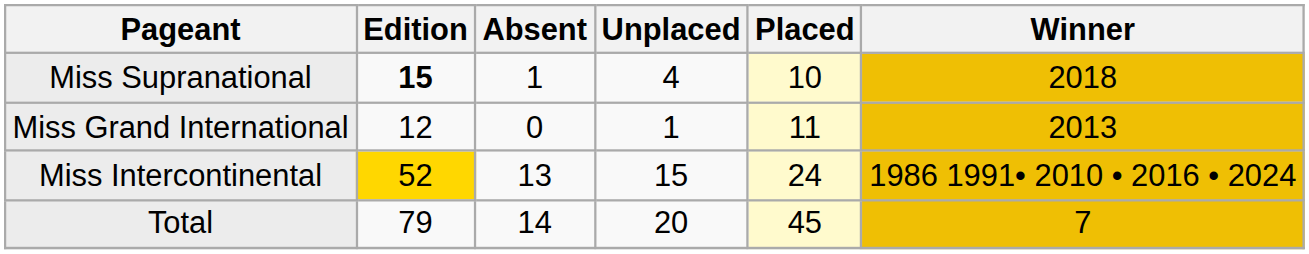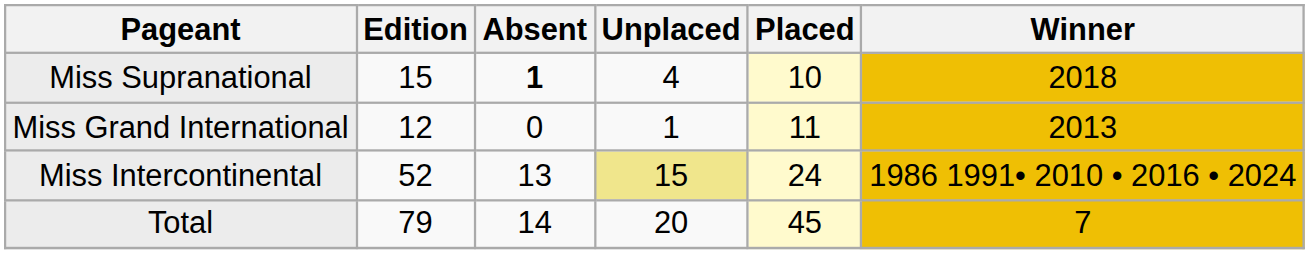(416, 78) bold -> (416, 78) normal
(535, 78) normal -> (535, 78) bold
(416, 175) gold background -> (416, 175) no background
(671, 175) no background -> (671, 175) khaki background
